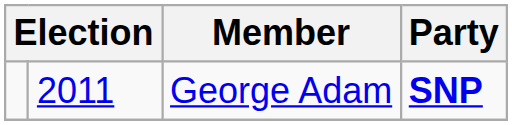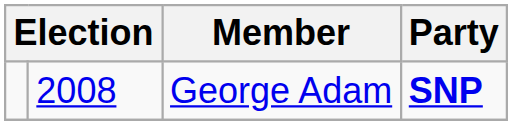(76, 90) 2011 -> (76, 90) 2008
